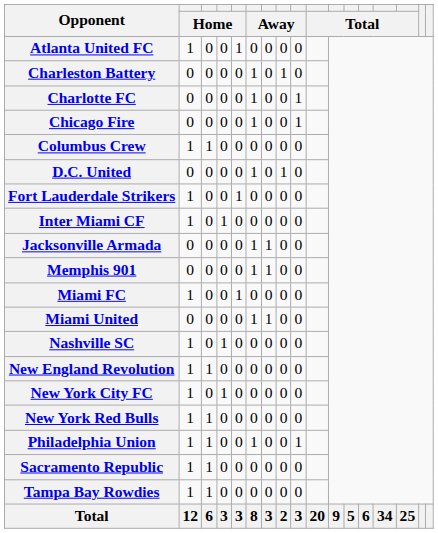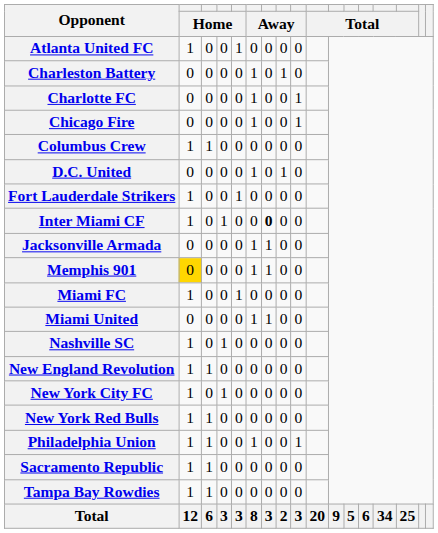(269, 220) normal -> (269, 220) bold
(190, 270) no background -> (190, 270) gold background
